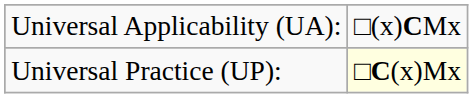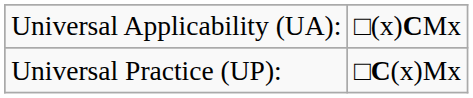(408, 69) lightyellow background -> (408, 69) no background
